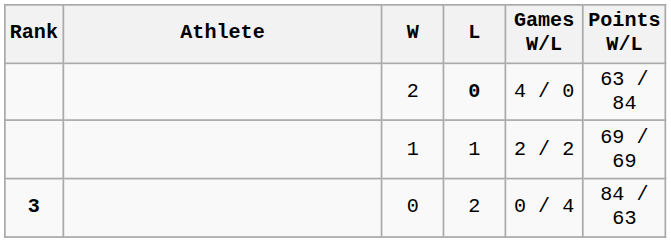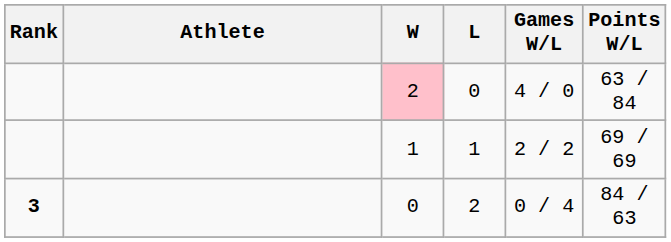(413, 91) no background -> (413, 91) pink background
(474, 91) bold -> (474, 91) normal
